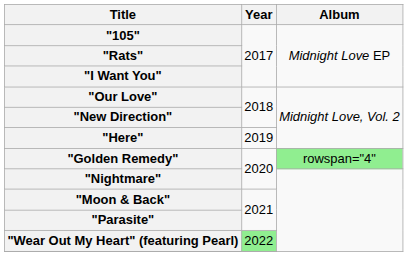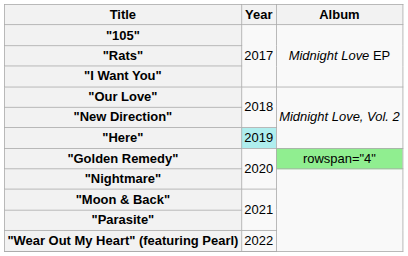(259, 138) no background -> (259, 138) paleturquoise background
(259, 240) lightgreen background -> (259, 240) no background
